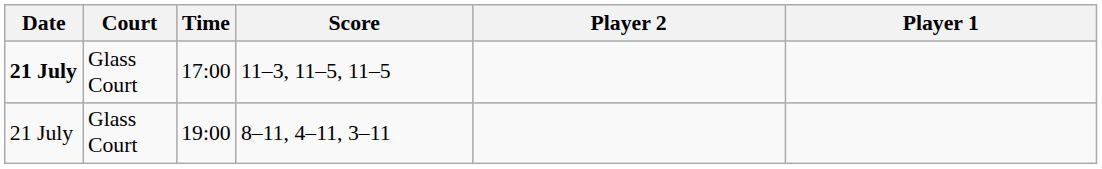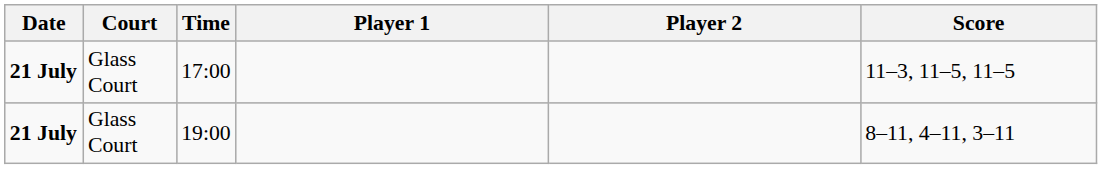columns swapped: (941, 22) <-> (354, 22)
(42, 133) normal -> (43, 133) bold
